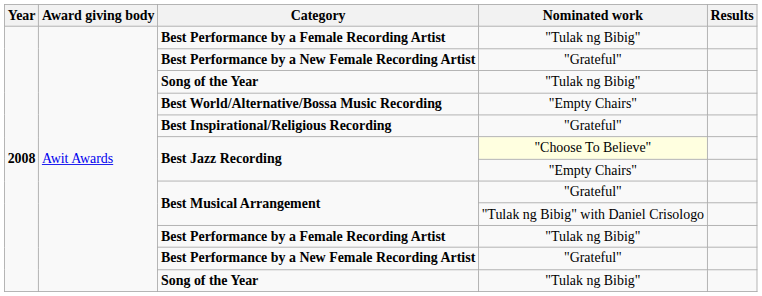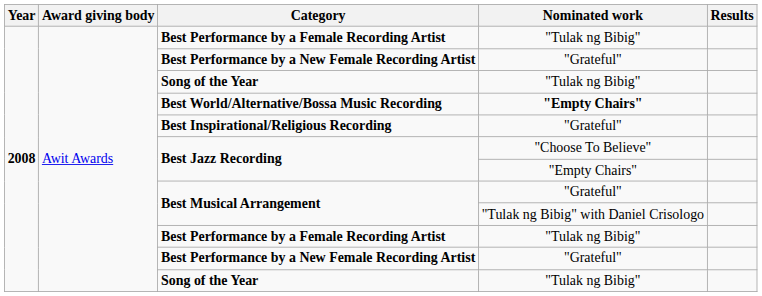(593, 103) normal -> (593, 103) bold
(593, 147) lightyellow background -> (593, 147) no background
